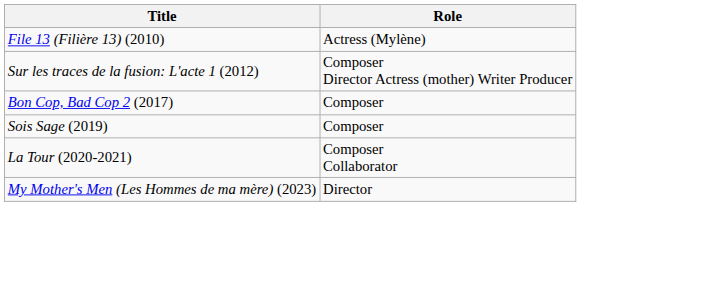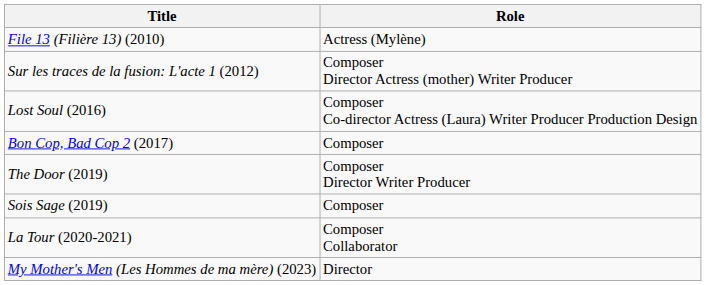+ row: (57, 111)
+ row: (58, 174)
